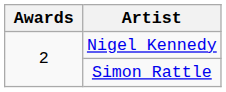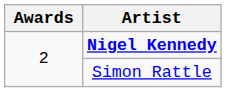(152, 45) normal -> (152, 45) bold
